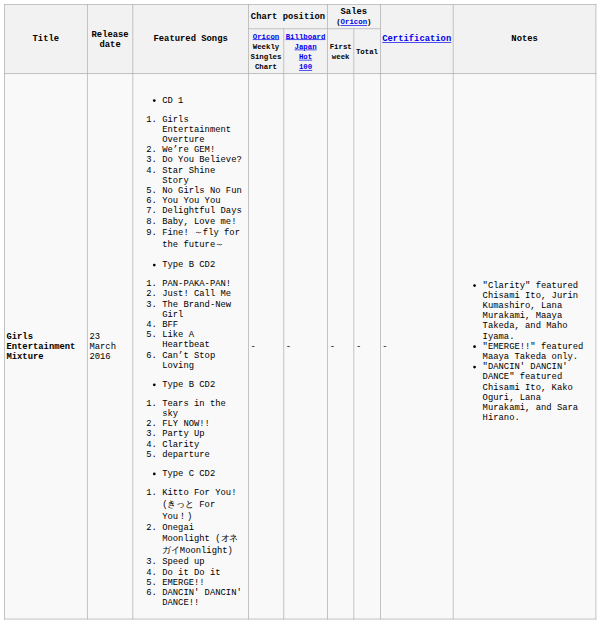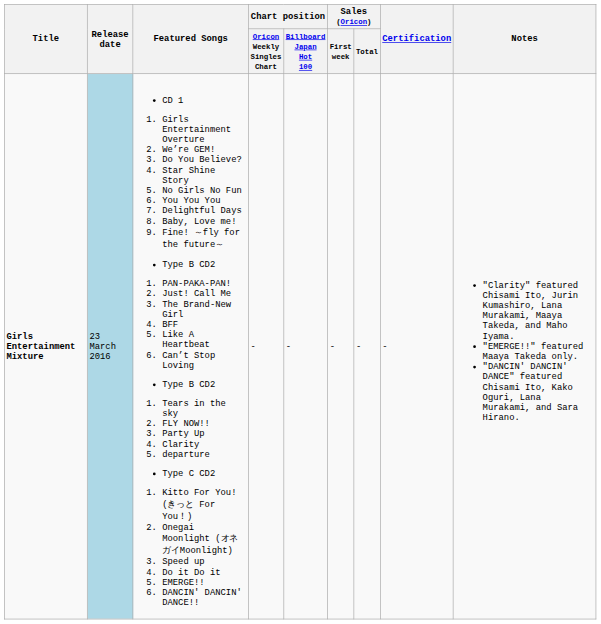(103, 346) no background -> (103, 346) lightblue background
